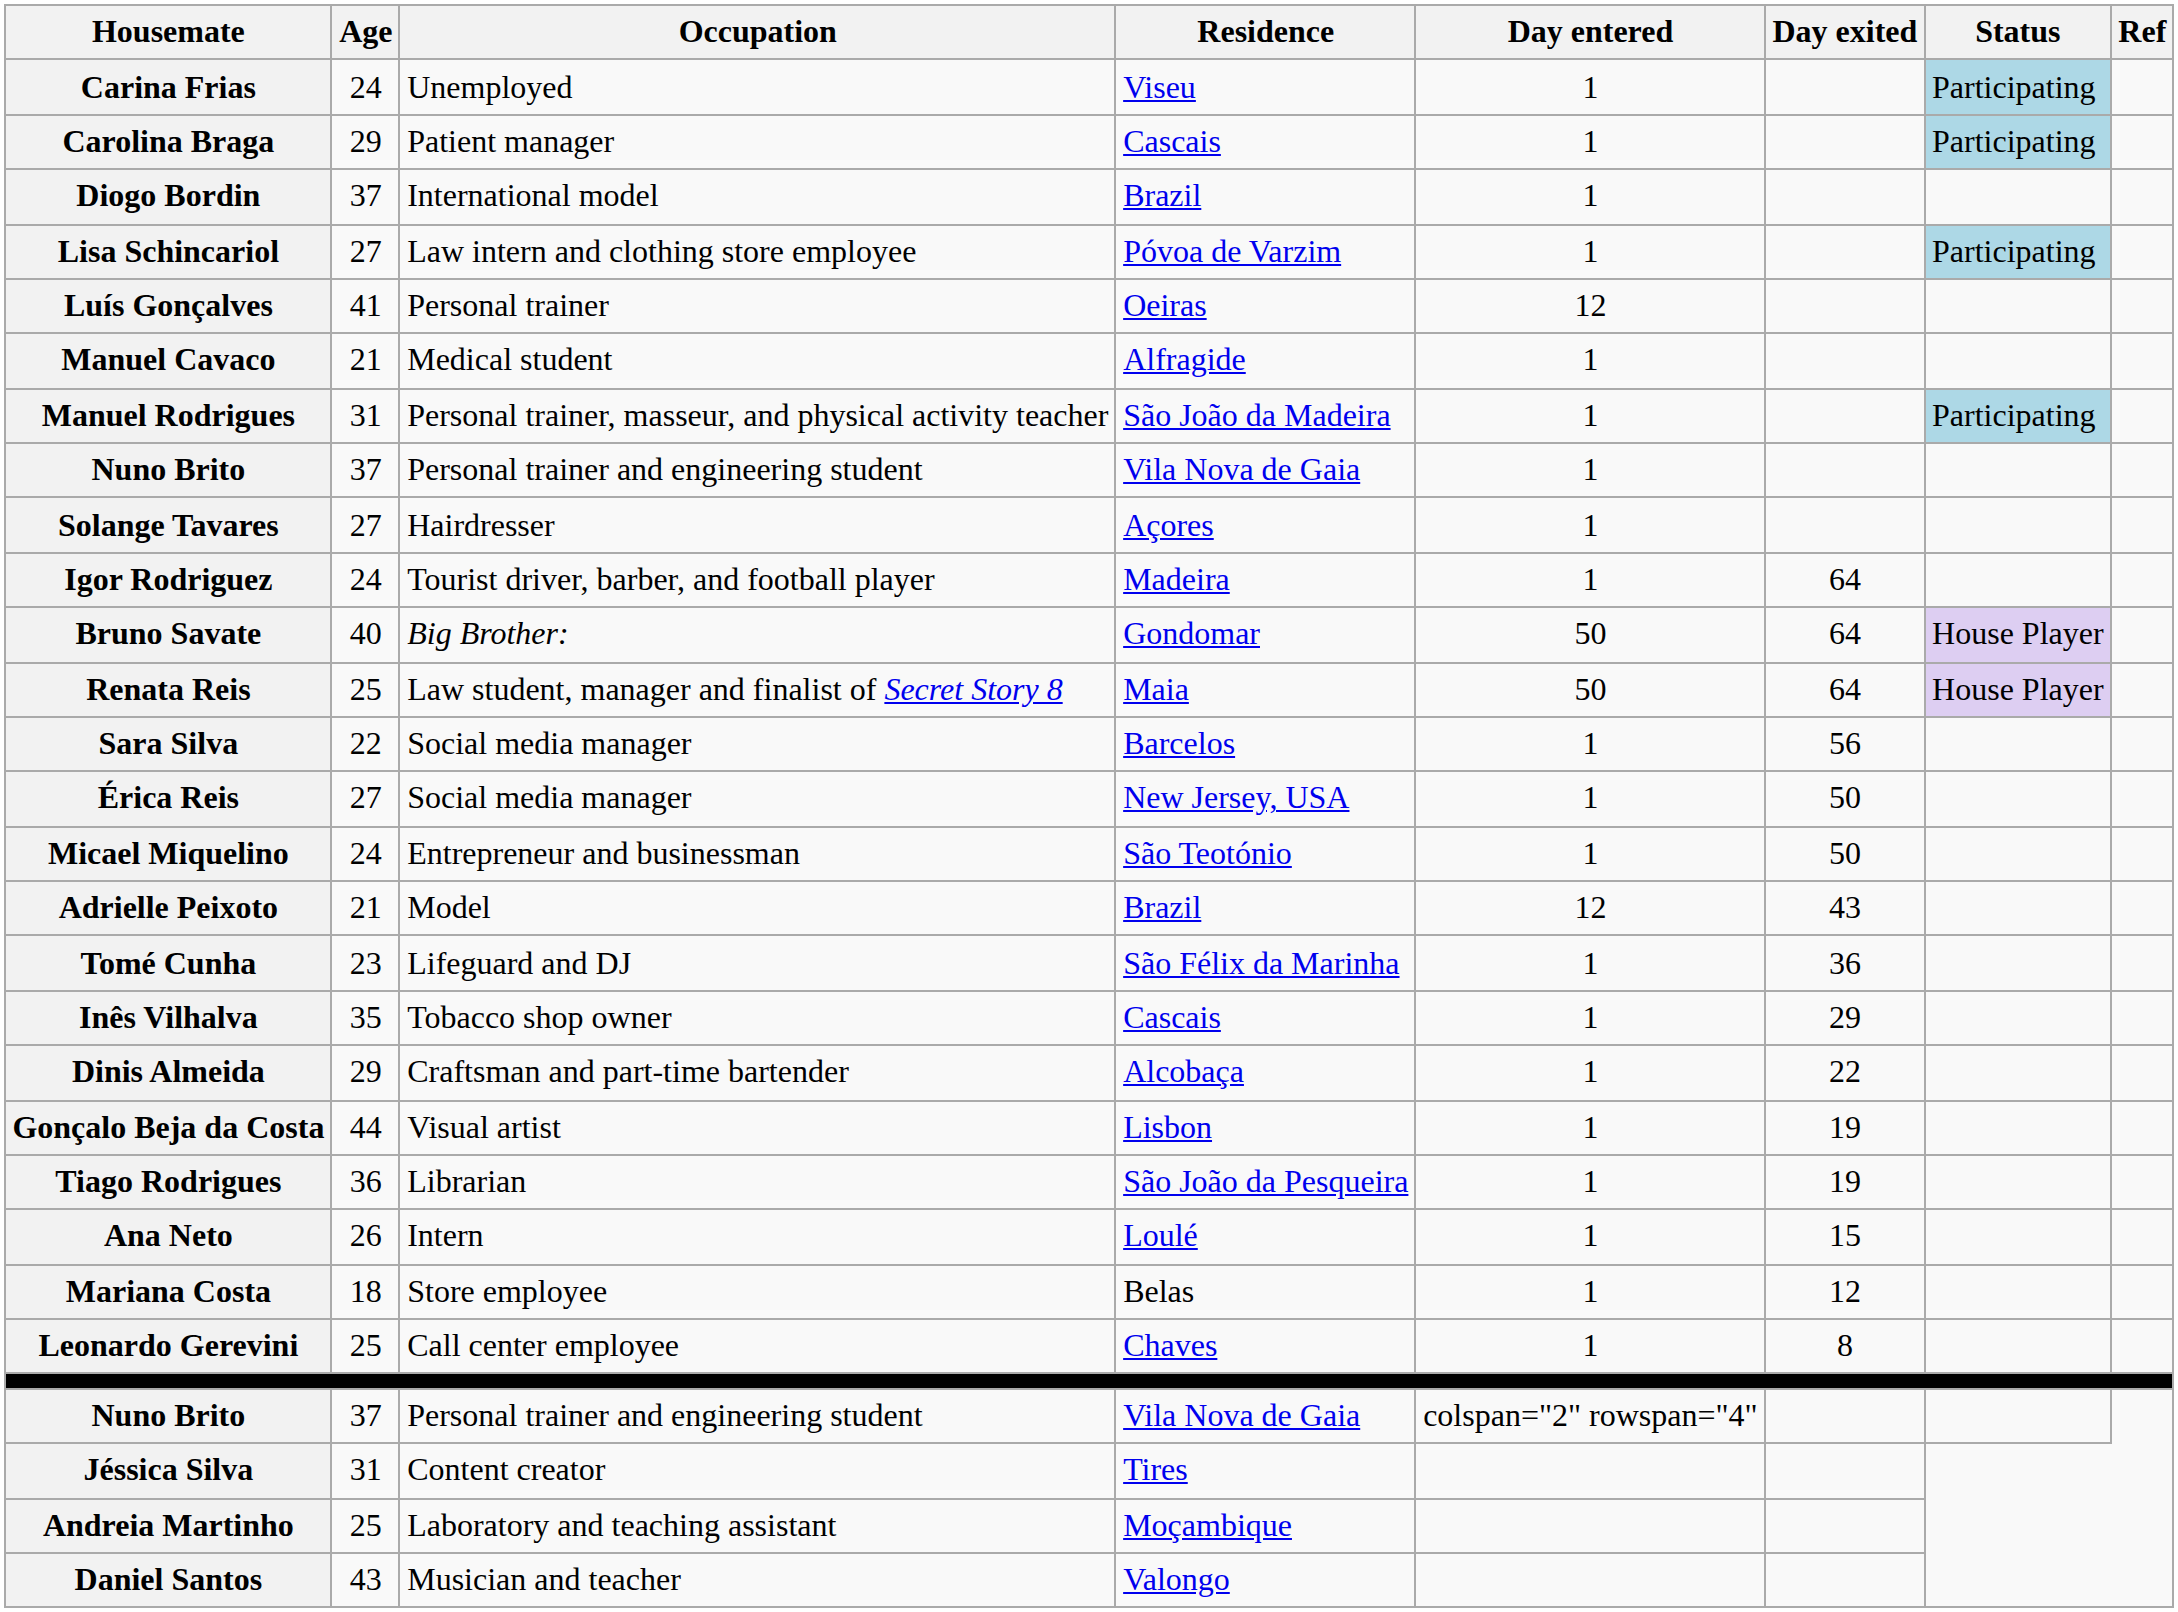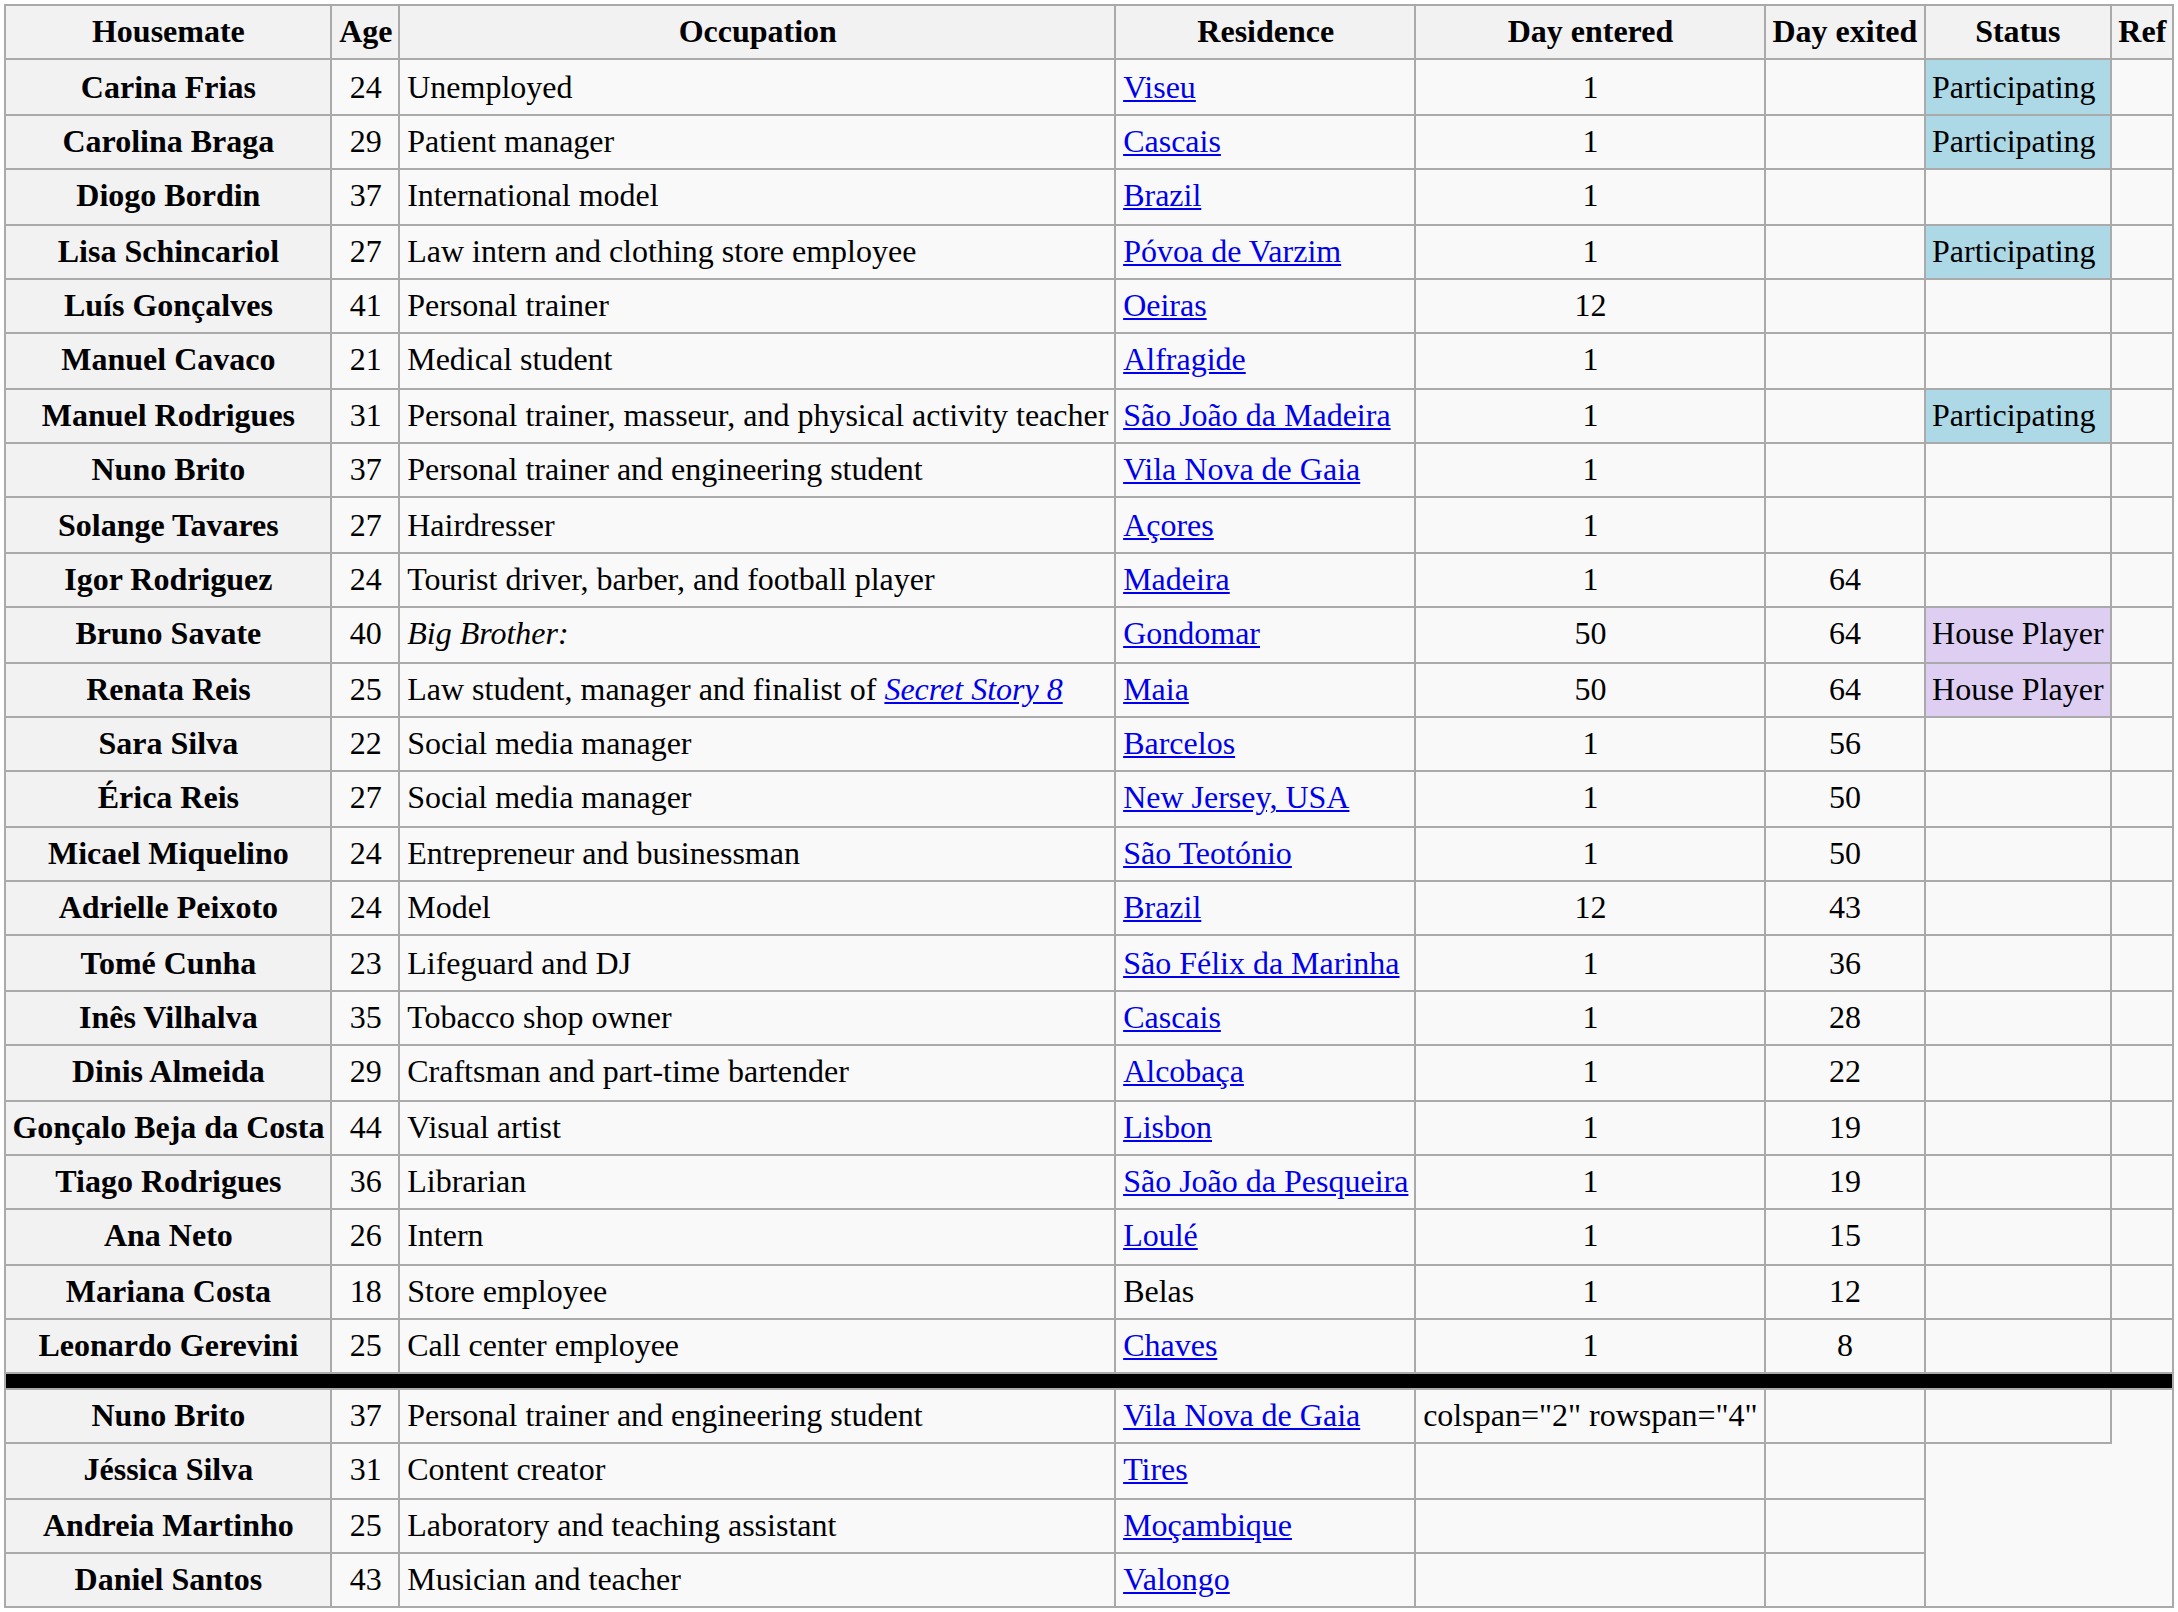(366, 907) 21 -> (366, 907) 24
(1845, 1017) 29 -> (1845, 1017) 28
